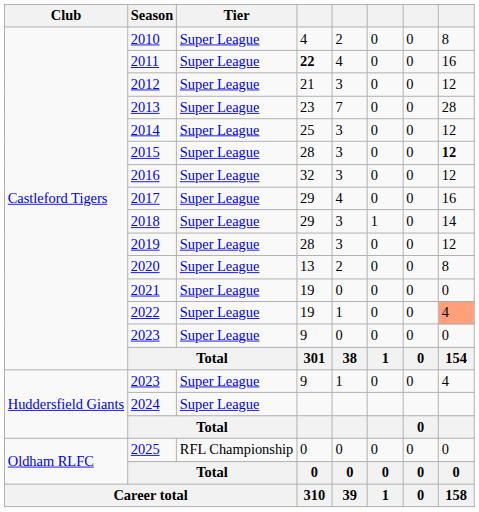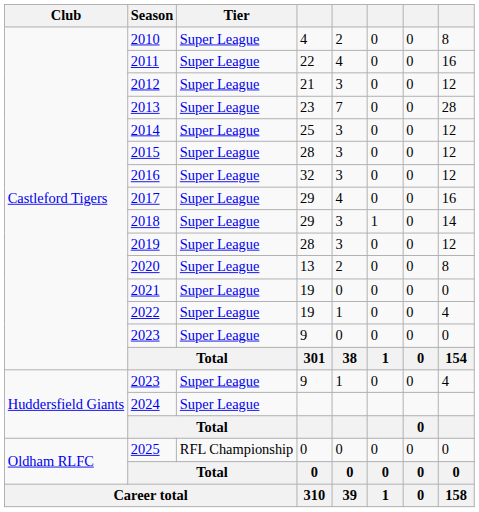(307, 61) bold -> (307, 61) normal
(449, 152) bold -> (449, 152) normal
(445, 312) lightsalmon background -> (445, 312) no background
